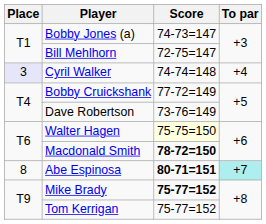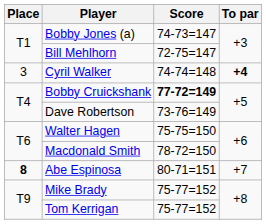(23, 72) lavender background -> (23, 72) no background
(240, 72) normal -> (240, 72) bold
(187, 92) normal -> (187, 92) bold
(187, 131) lightyellow background -> (187, 131) no background
(187, 151) bold -> (187, 151) normal
(23, 170) normal -> (23, 170) bold
(187, 170) bold -> (187, 170) normal
(240, 170) paleturquoise background -> (240, 170) no background
(187, 190) bold -> (187, 190) normal
